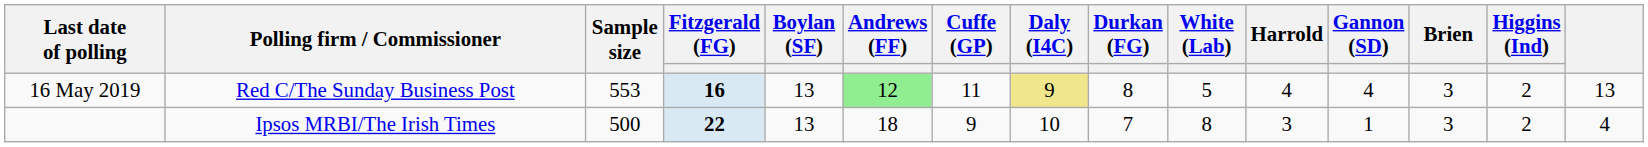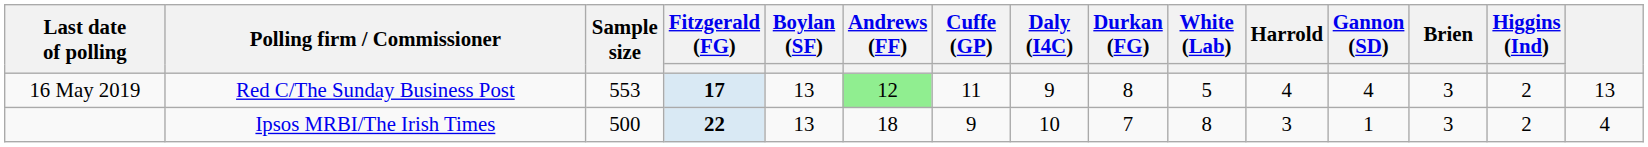(714, 90) 16 -> (714, 90) 17
(1049, 90) khaki background -> (1049, 90) no background
